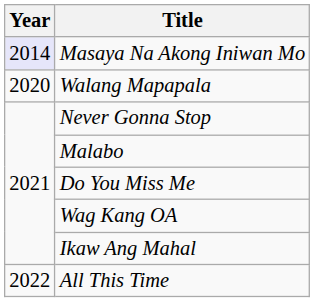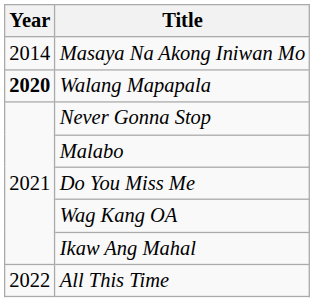(30, 53) lavender background -> (30, 53) no background
(30, 85) normal -> (30, 85) bold
